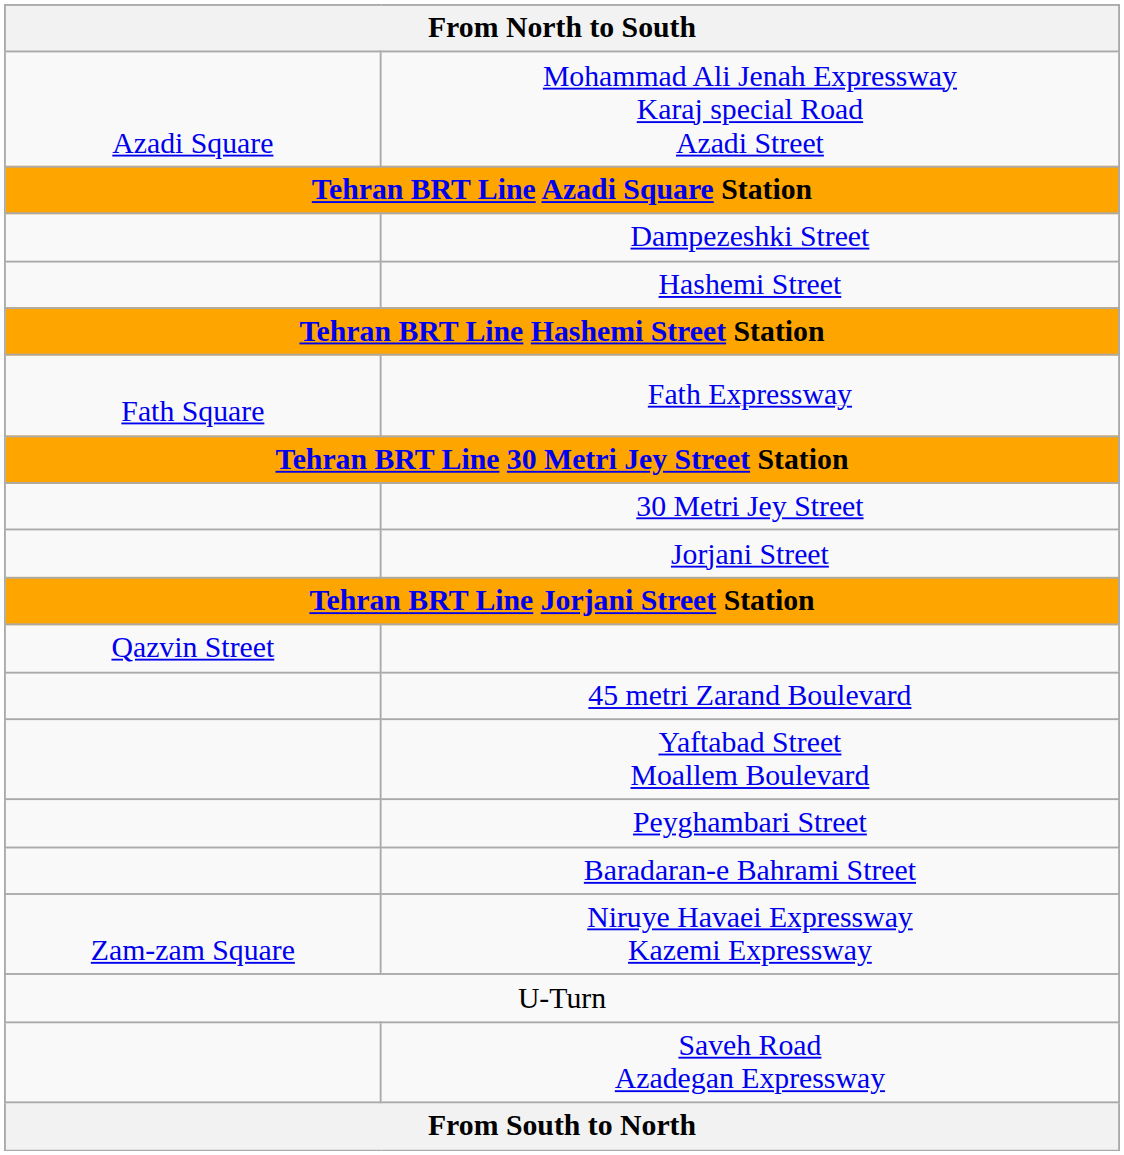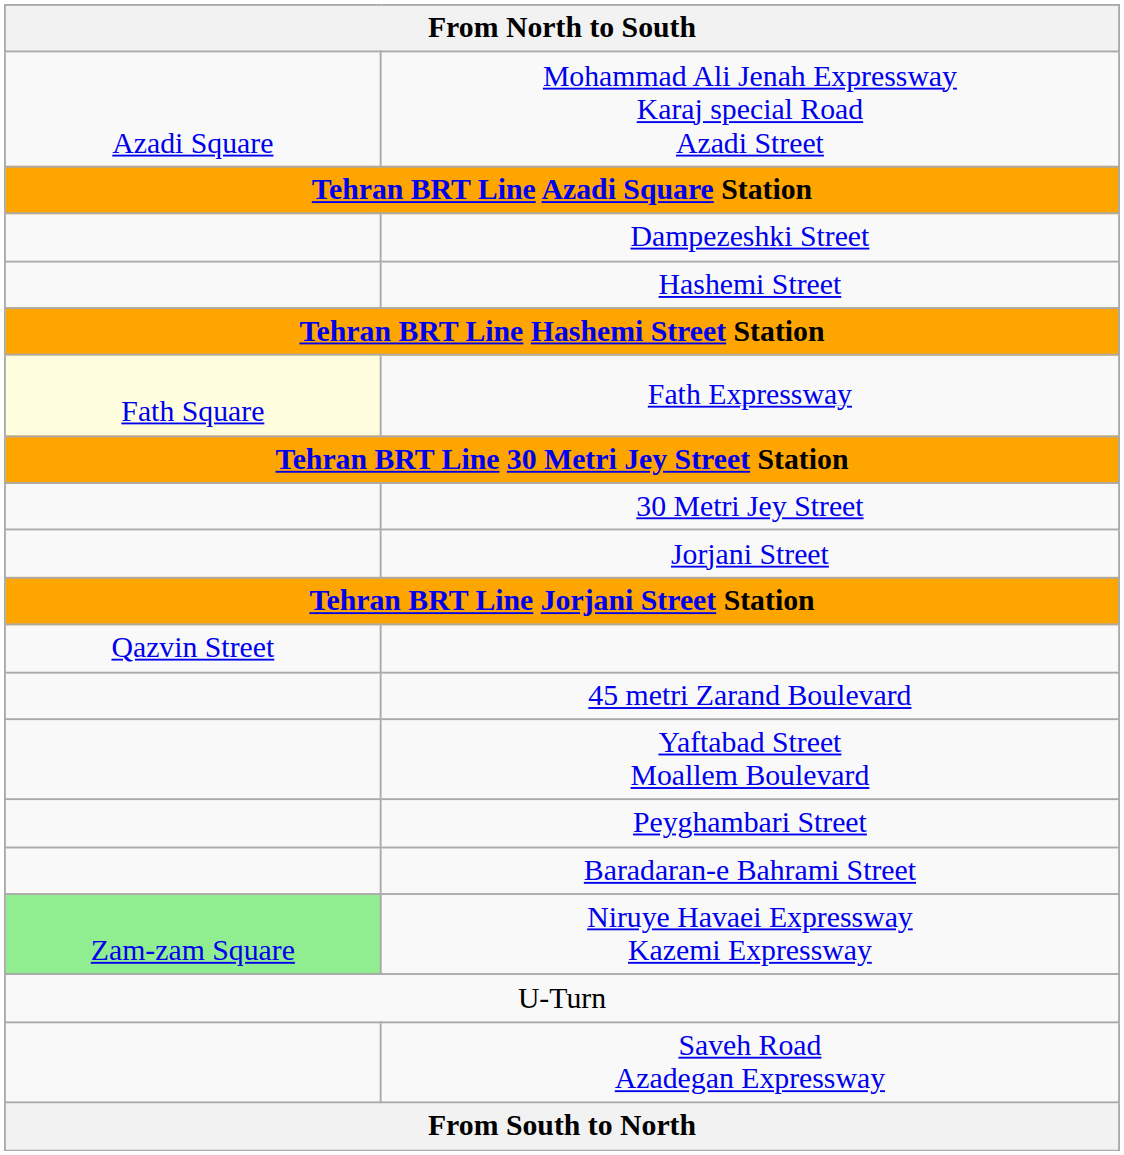(193, 411) no background -> (193, 411) lightyellow background
(193, 950) no background -> (193, 950) lightgreen background
